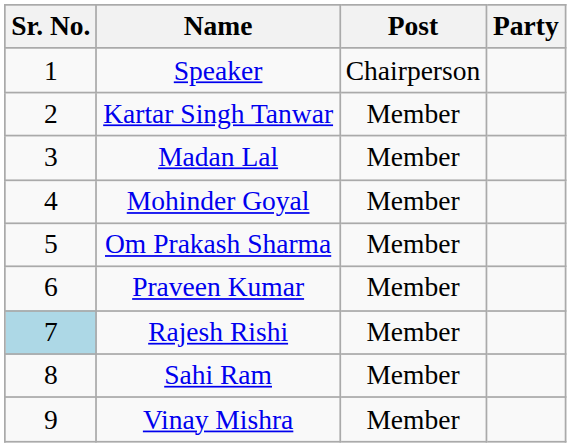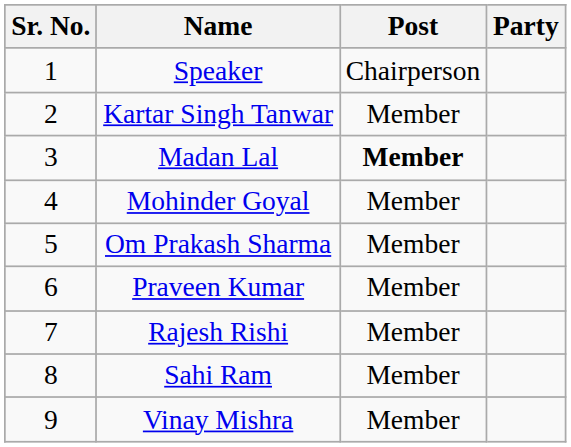(413, 157) normal -> (413, 157) bold
(51, 331) lightblue background -> (51, 331) no background
